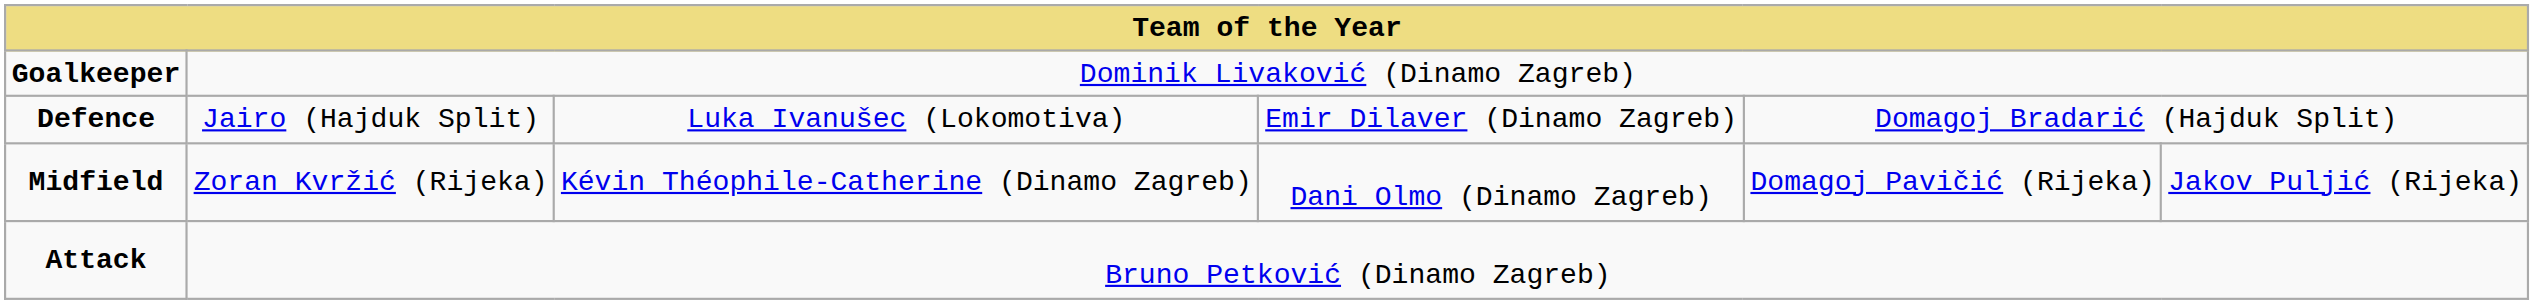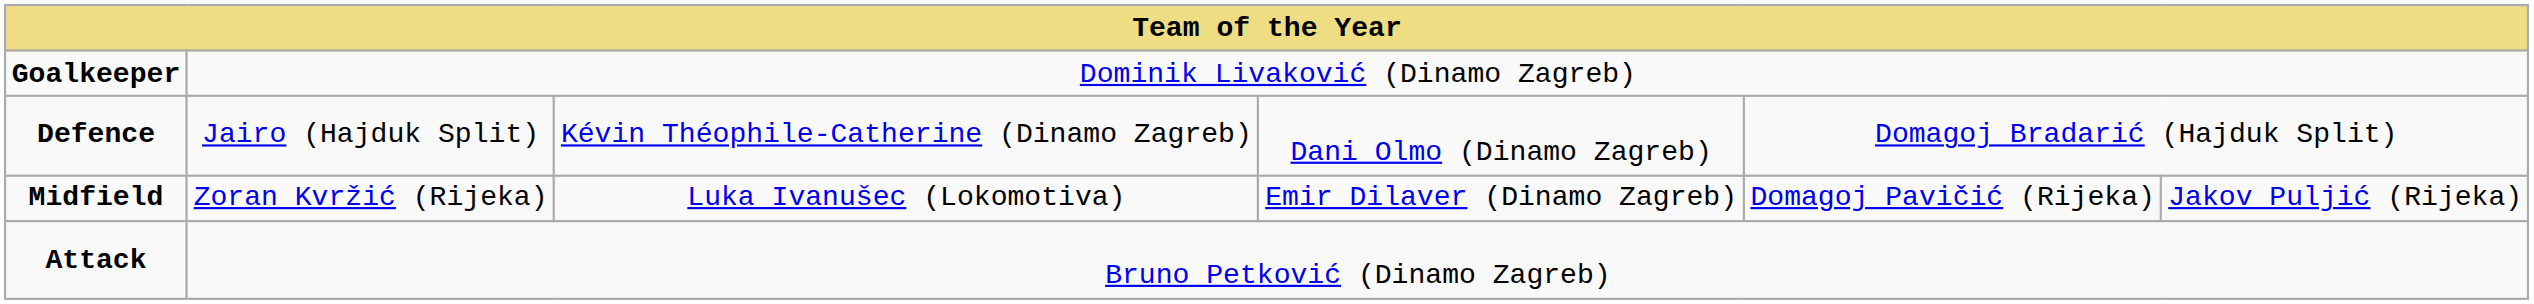(906, 119) Luka Ivanušec (Lokomotiva) -> (906, 136) Kévin Théophile-Catherine (Dinamo Zagreb)
(1501, 119) Emir Dilaver (Dinamo Zagreb) -> (1501, 152) Dani Olmo (Dinamo Zagreb)
(906, 181) Kévin Théophile-Catherine (Dinamo Zagreb) -> (906, 198) Luka Ivanušec (Lokomotiva)
(1501, 198) Dani Olmo (Dinamo Zagreb) -> (1501, 198) Emir Dilaver (Dinamo Zagreb)
